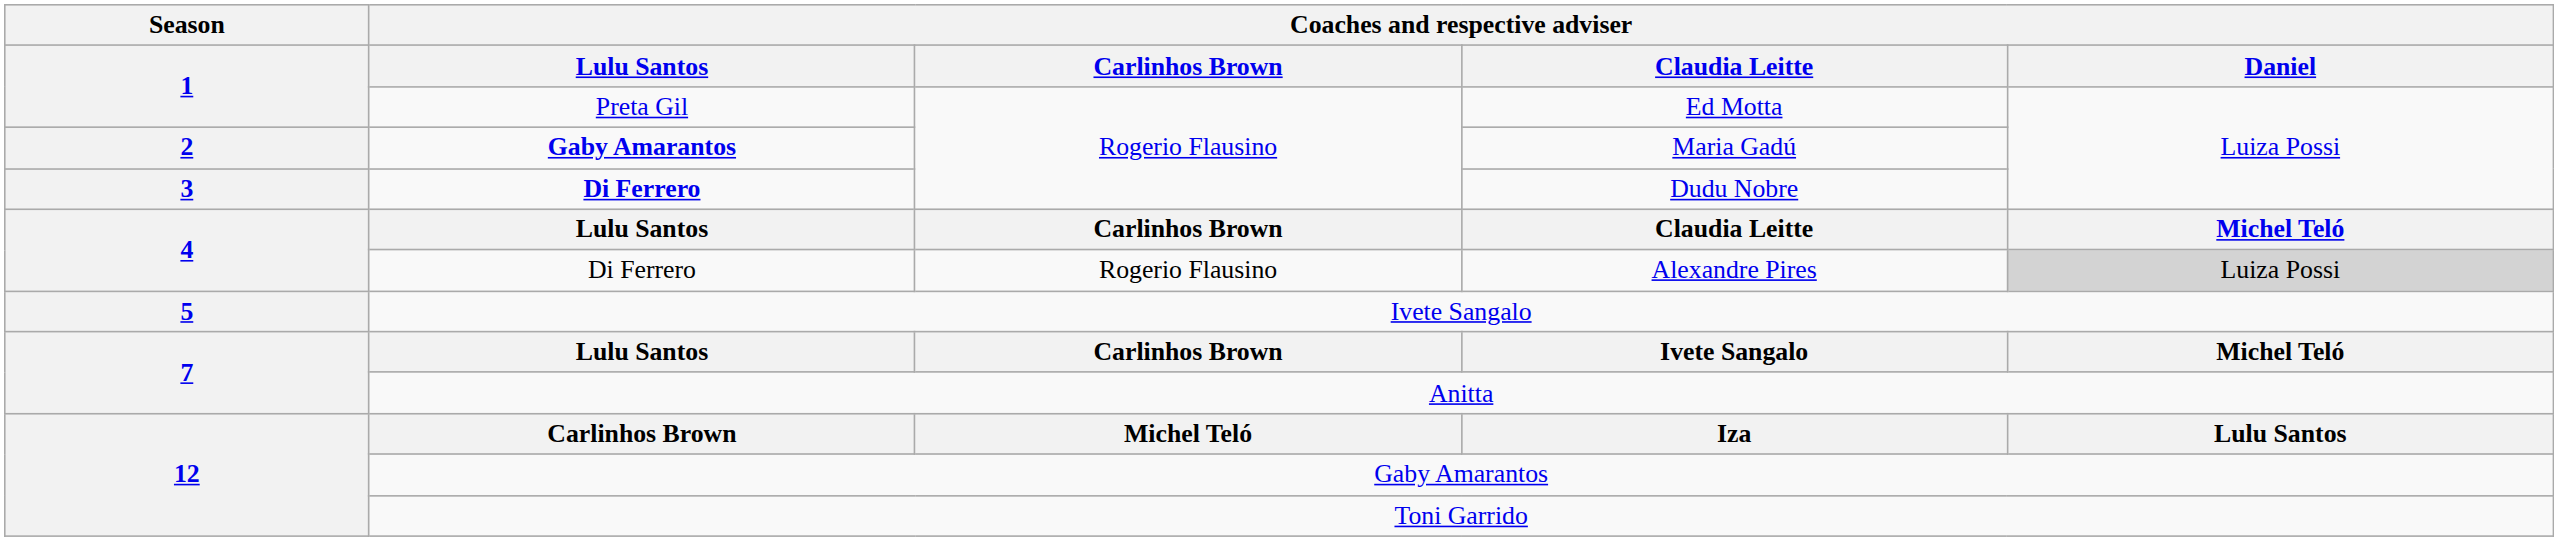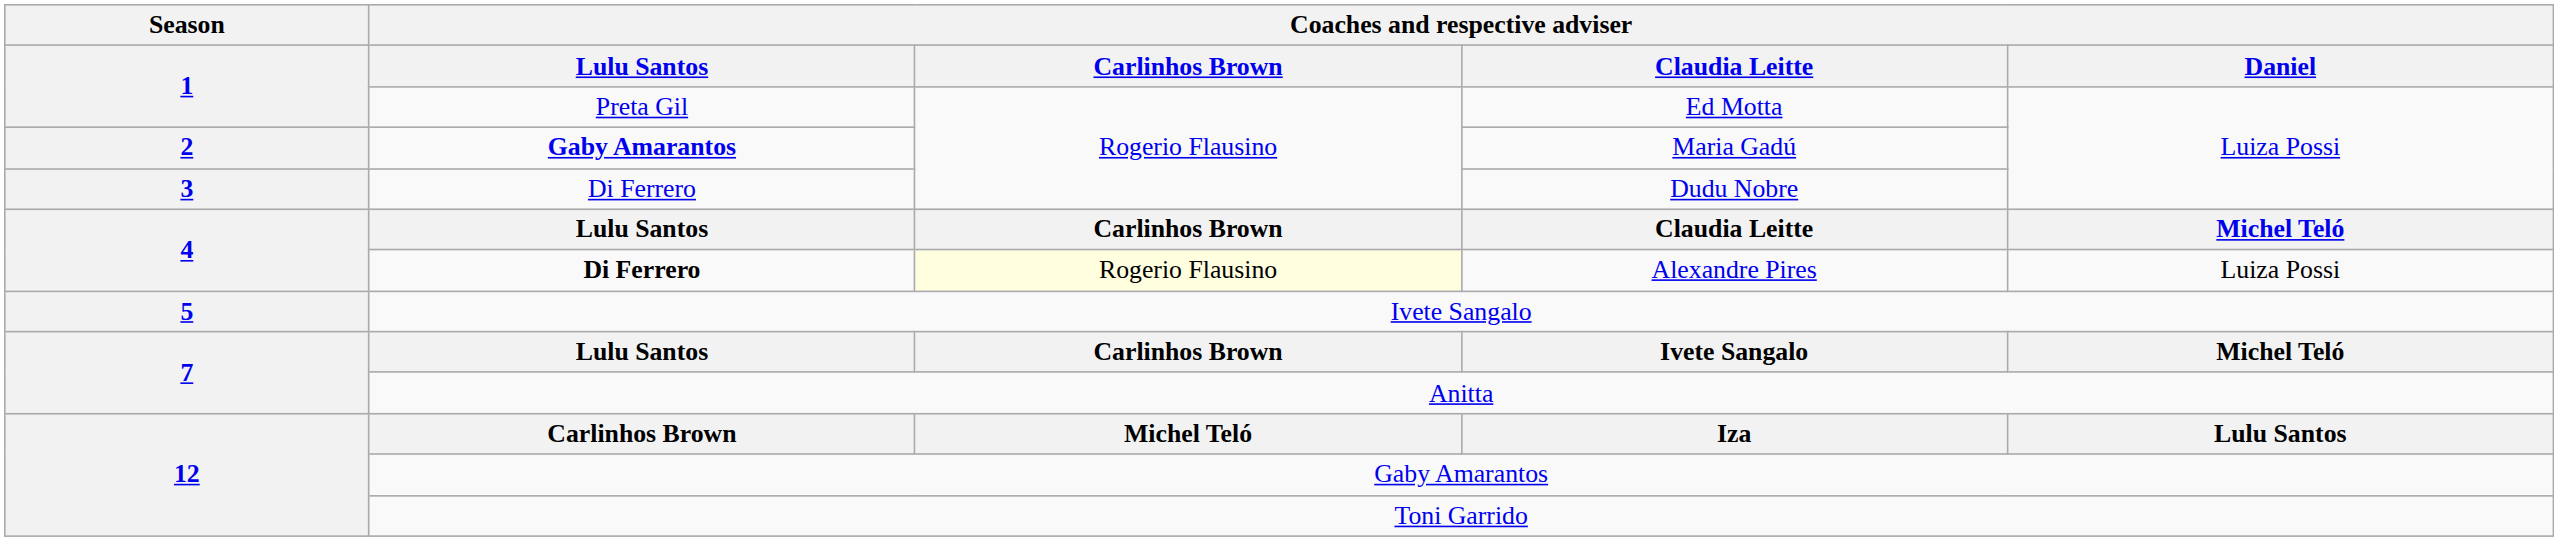(642, 188) bold -> (642, 188) normal
(642, 270) normal -> (642, 270) bold
(1188, 270) no background -> (1188, 270) lightyellow background
(2280, 270) lightgrey background -> (2280, 270) no background
